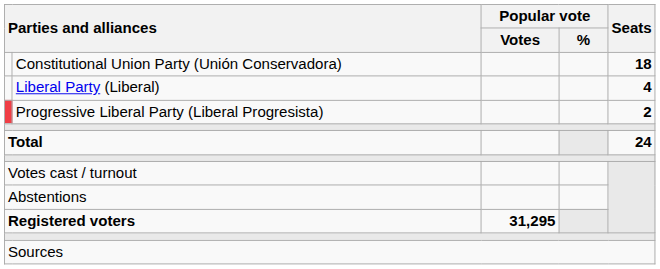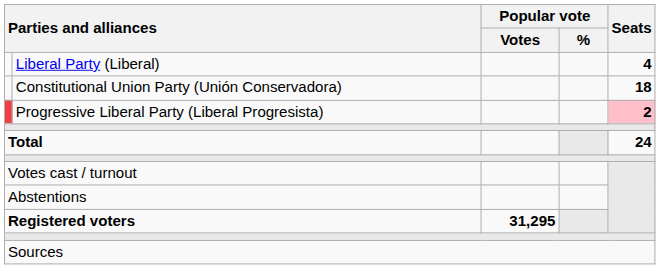rows swapped: (8, 64) <-> (8, 88)
(647, 111) no background -> (647, 111) pink background
